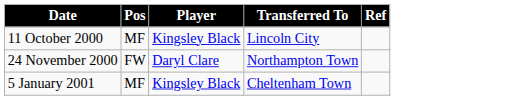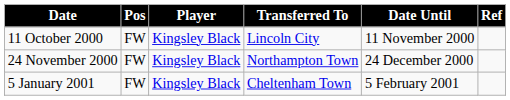+ column: (420, 15)
(135, 38) MF -> (135, 38) FW
(186, 60) Daryl Clare -> (196, 60) Kingsley Black
(135, 83) MF -> (135, 83) FW
